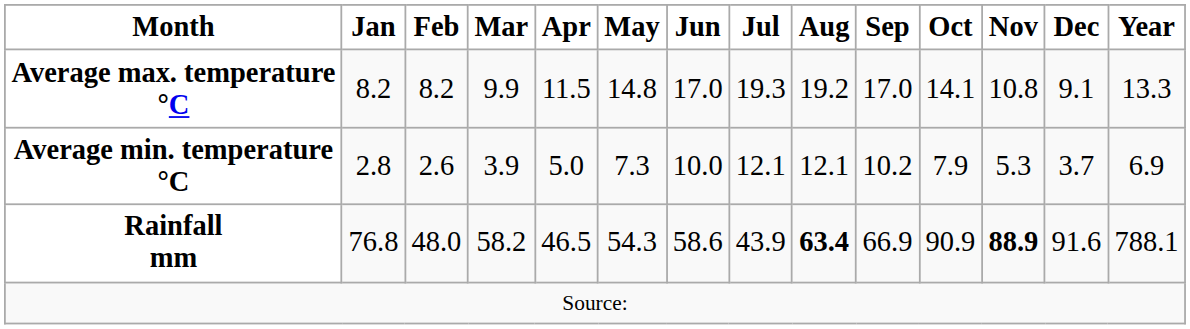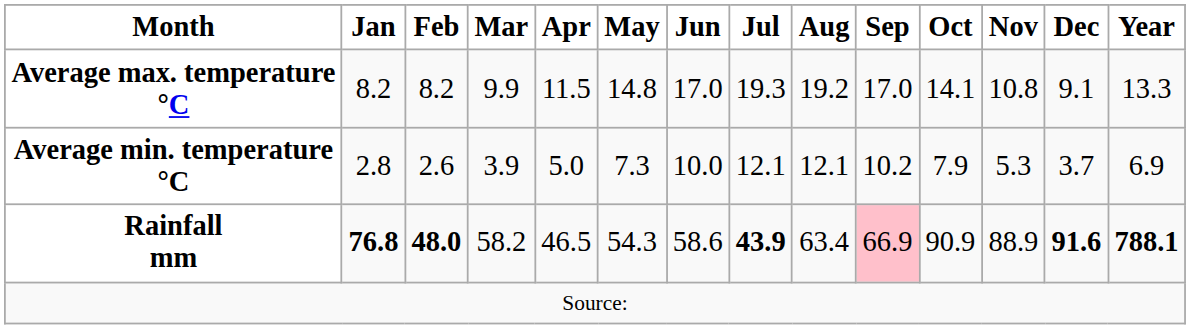(373, 242) normal -> (373, 242) bold
(436, 242) normal -> (436, 242) bold
(761, 242) normal -> (761, 242) bold
(824, 242) bold -> (824, 242) normal
(887, 242) no background -> (887, 242) pink background
(1013, 242) bold -> (1013, 242) normal
(1076, 242) normal -> (1076, 242) bold
(1146, 242) normal -> (1146, 242) bold
